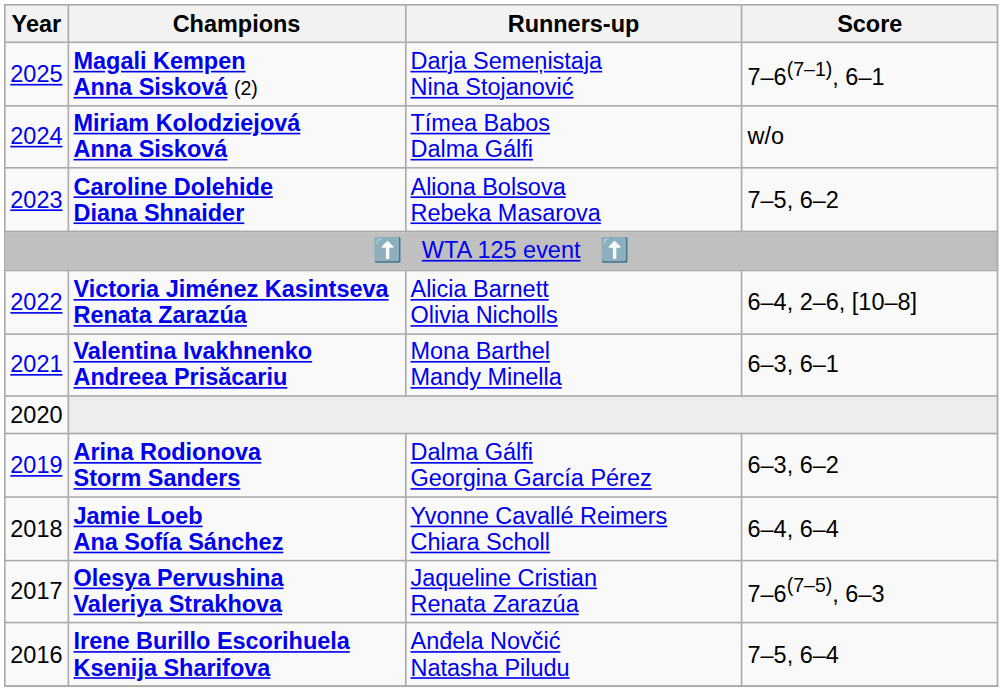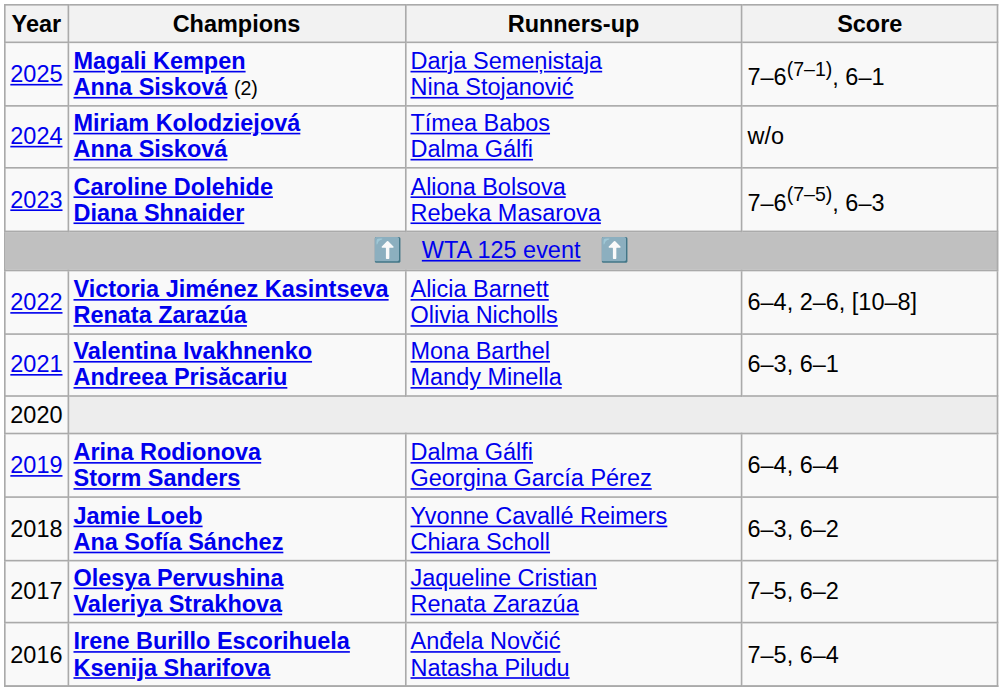(793, 200) 7–5, 6–2 -> (816, 200) 7–6(7–5), 6–3
(793, 465) 6–3, 6–2 -> (793, 465) 6–4, 6–4
(793, 529) 6–4, 6–4 -> (793, 529) 6–3, 6–2
(816, 592) 7–6(7–5), 6–3 -> (793, 592) 7–5, 6–2
